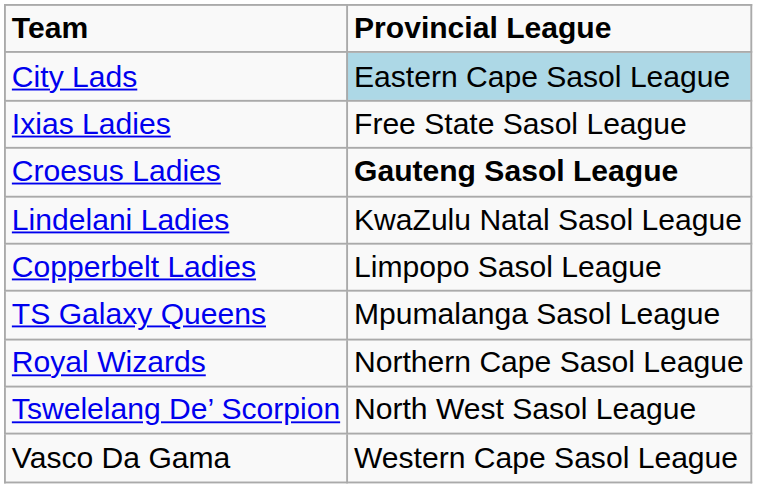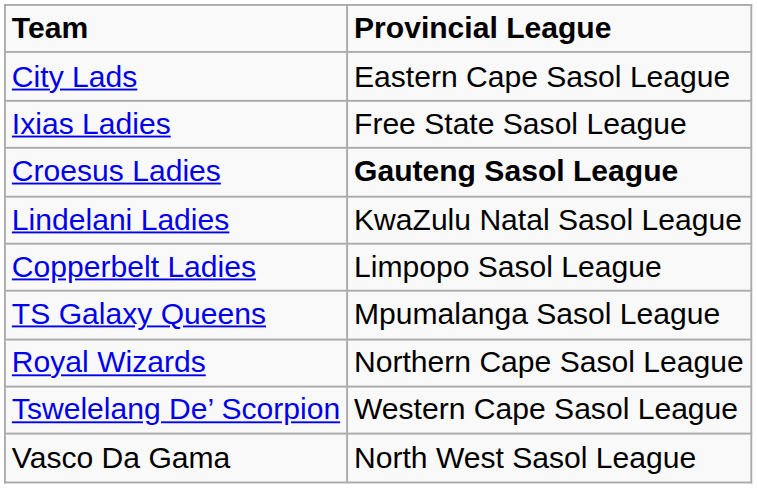(542, 76) lightblue background -> (542, 76) no background
(525, 409) North West Sasol League -> (546, 409) Western Cape Sasol League
(546, 457) Western Cape Sasol League -> (525, 457) North West Sasol League
